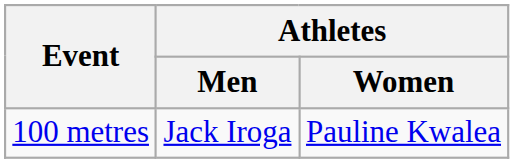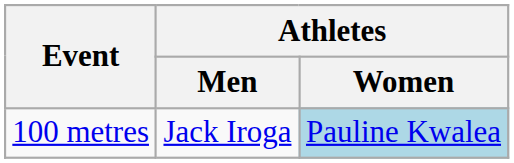(403, 132) no background -> (403, 132) lightblue background
